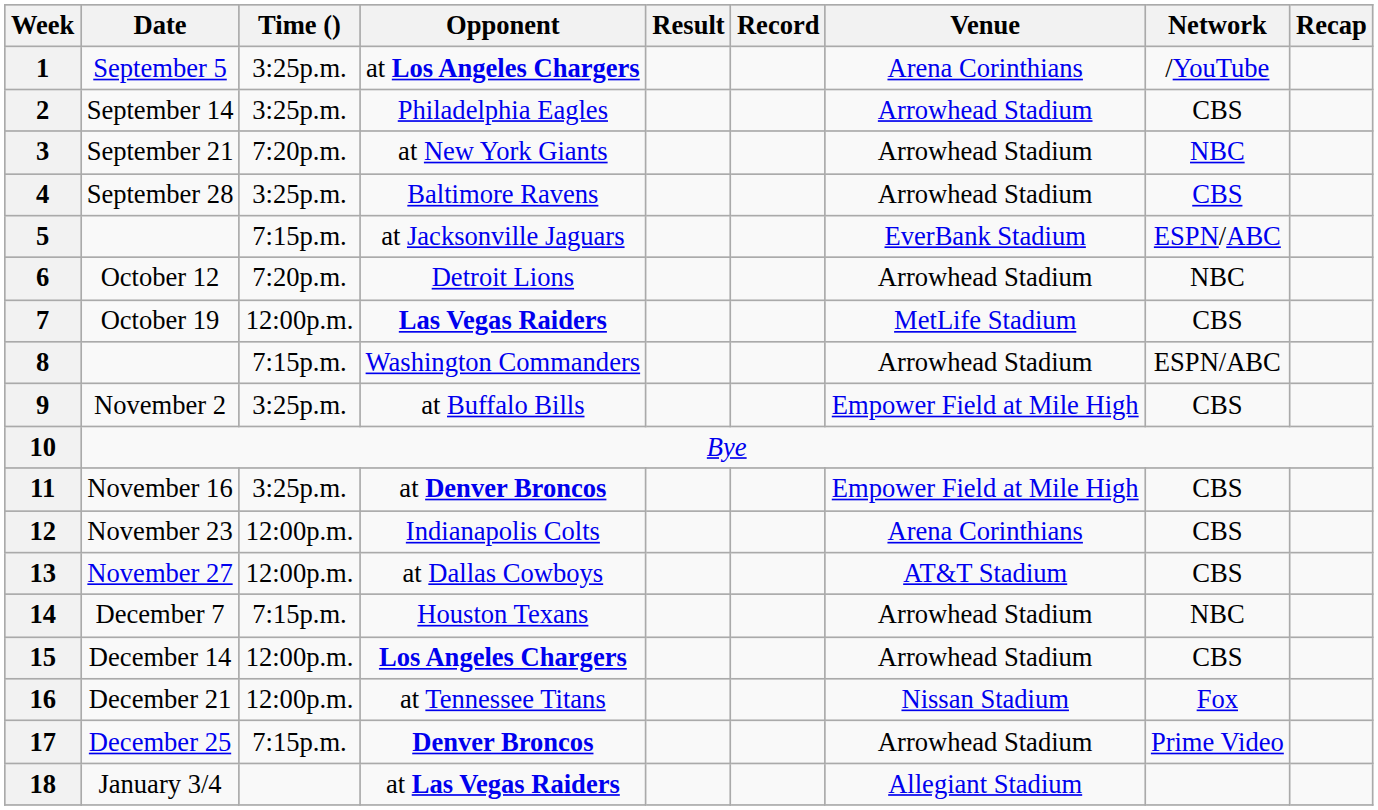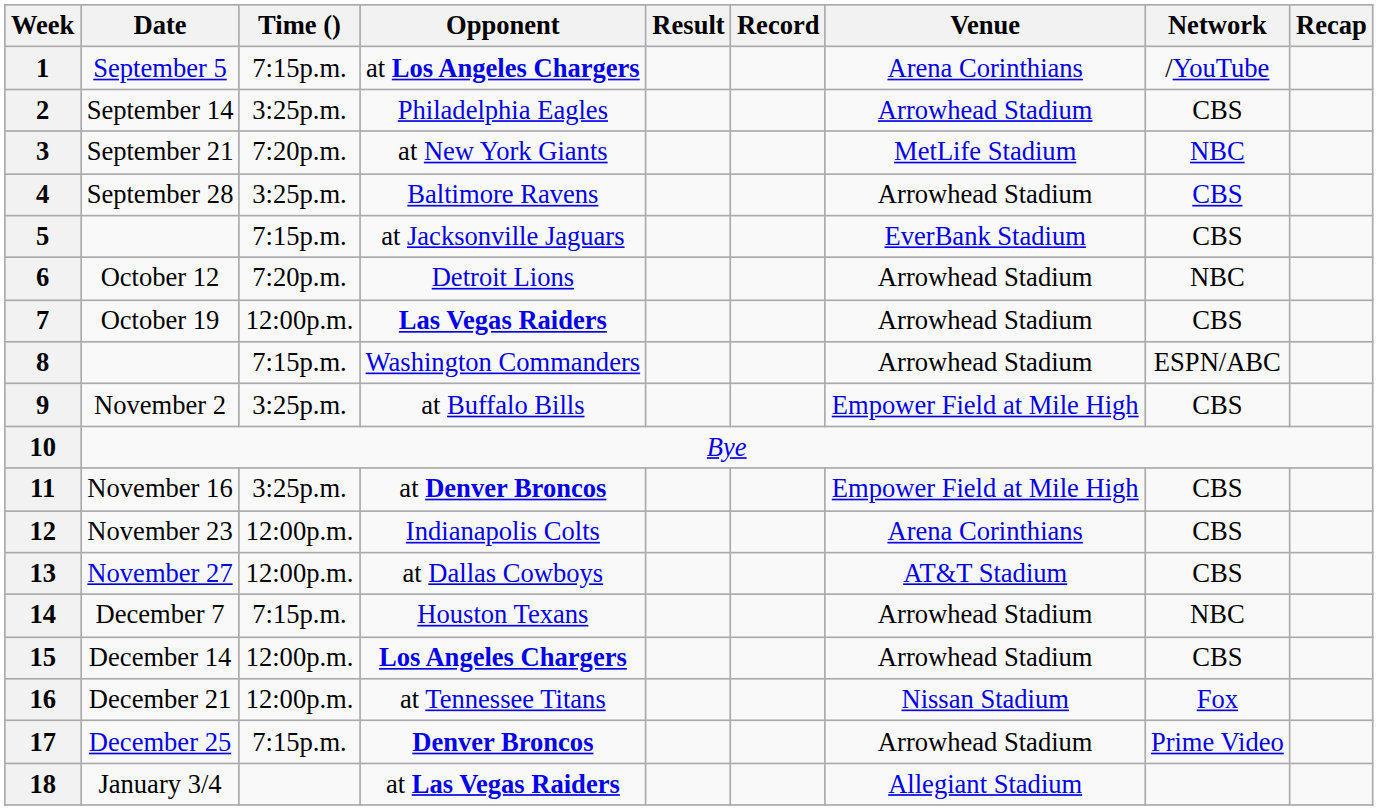(300, 67) 3:25p.m. -> (300, 67) 7:15p.m.
(985, 151) Arrowhead Stadium -> (985, 151) MetLife Stadium
(1217, 236) ESPN/ABC -> (1217, 236) CBS
(985, 320) MetLife Stadium -> (985, 320) Arrowhead Stadium
